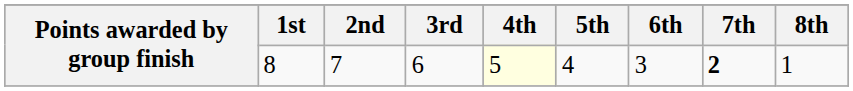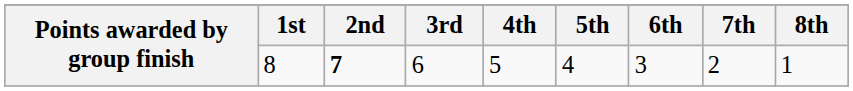(336, 65) normal -> (336, 65) bold
(495, 65) lightyellow background -> (495, 65) no background
(714, 65) bold -> (714, 65) normal
